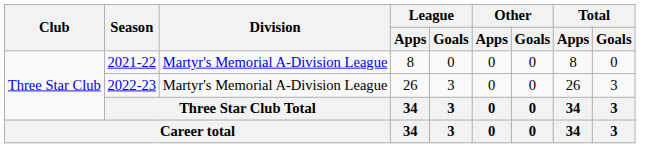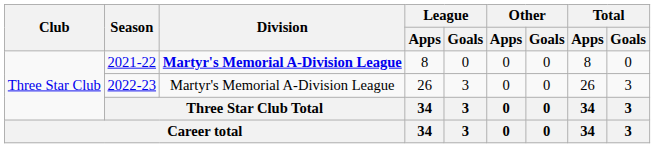(275, 62) normal -> (282, 62) bold
